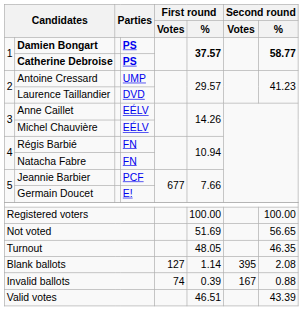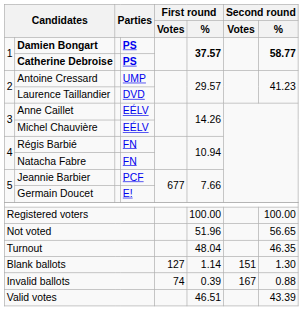(208, 231) 51.69 -> (208, 231) 51.96
(208, 248) 48.05 -> (208, 248) 48.04
(247, 264) 395 -> (247, 264) 151
(286, 264) 2.08 -> (286, 264) 1.30
